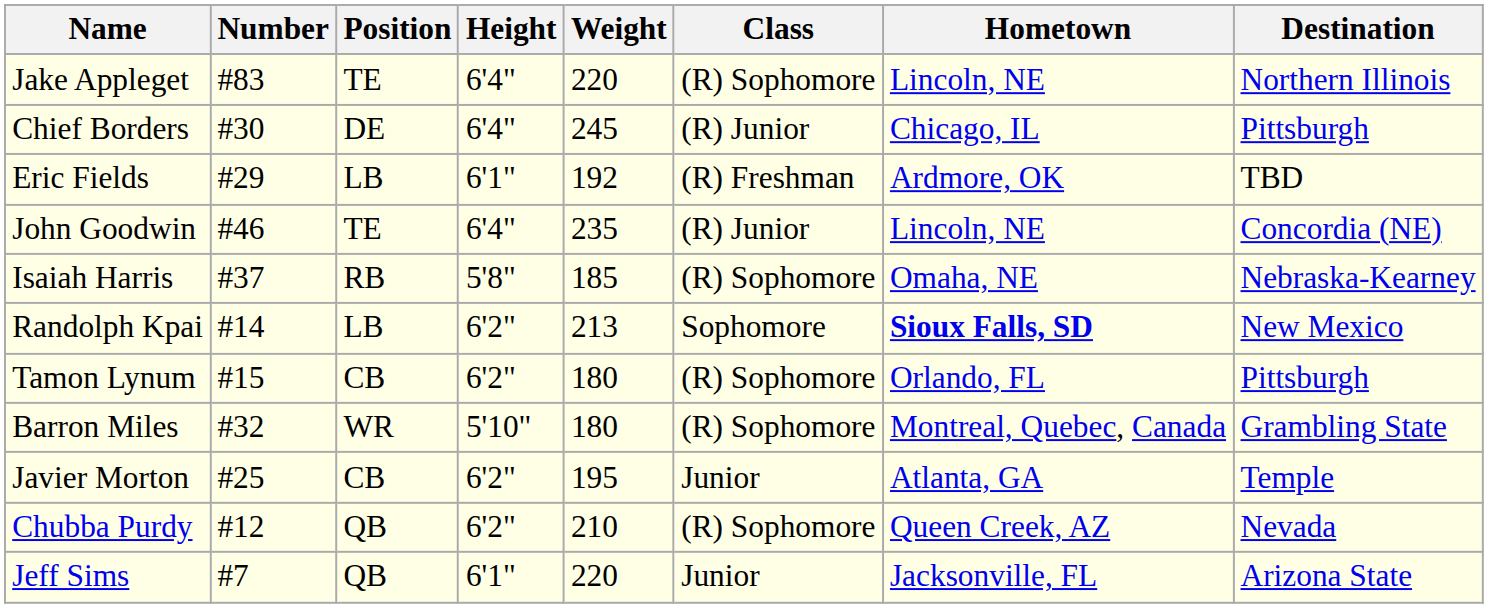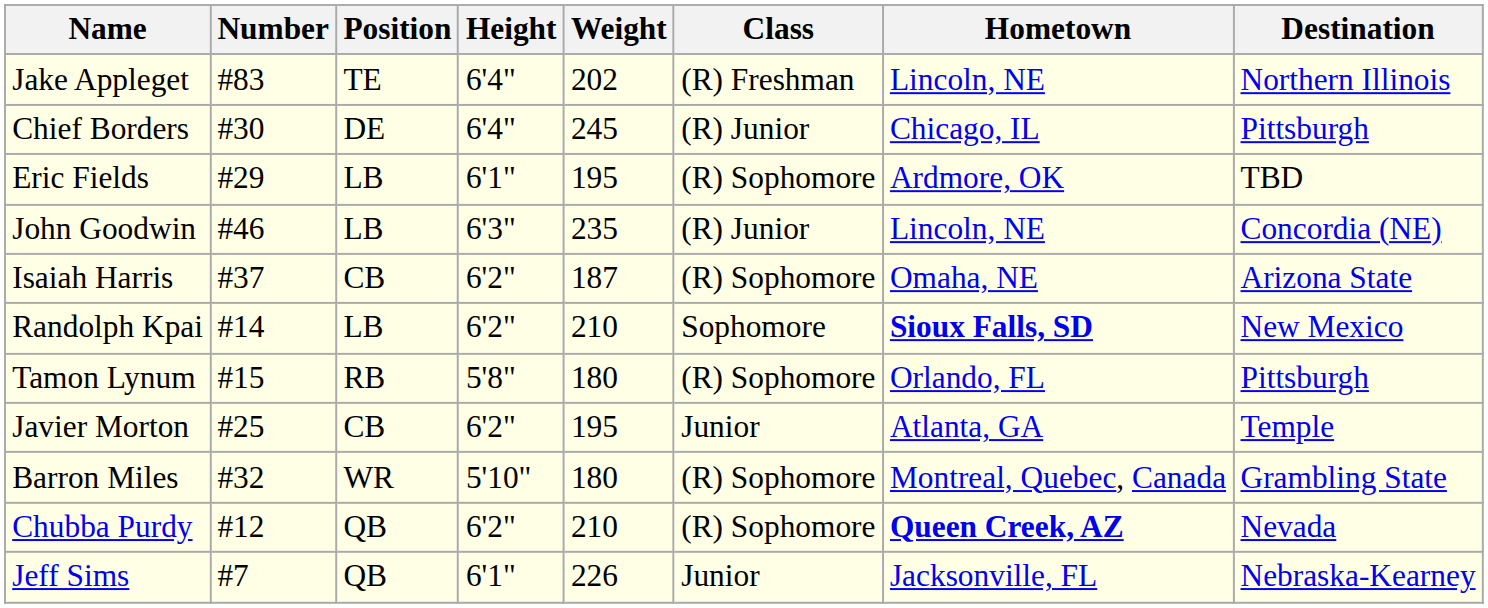(594, 79) 220 -> (594, 79) 202
(778, 79) (R) Sophomore -> (768, 79) (R) Freshman
(594, 178) 192 -> (594, 178) 195
(768, 178) (R) Freshman -> (778, 178) (R) Sophomore
(363, 228) TE -> (363, 228) LB
(491, 228) 6'4" -> (491, 228) 6'3"
(364, 278) RB -> (364, 278) CB
(491, 278) 5'8" -> (491, 278) 6'2"
(594, 278) 185 -> (594, 278) 187
(1358, 278) Nebraska-Kearney -> (1326, 278) Arizona State
(594, 327) 213 -> (594, 327) 210
(364, 377) CB -> (364, 377) RB
(491, 377) 6'2" -> (491, 377) 5'8"
rows swapped: (95, 427) <-> (101, 476)
(1000, 526) normal -> (1007, 526) bold
(594, 576) 220 -> (594, 576) 226
(1326, 576) Arizona State -> (1358, 576) Nebraska-Kearney
